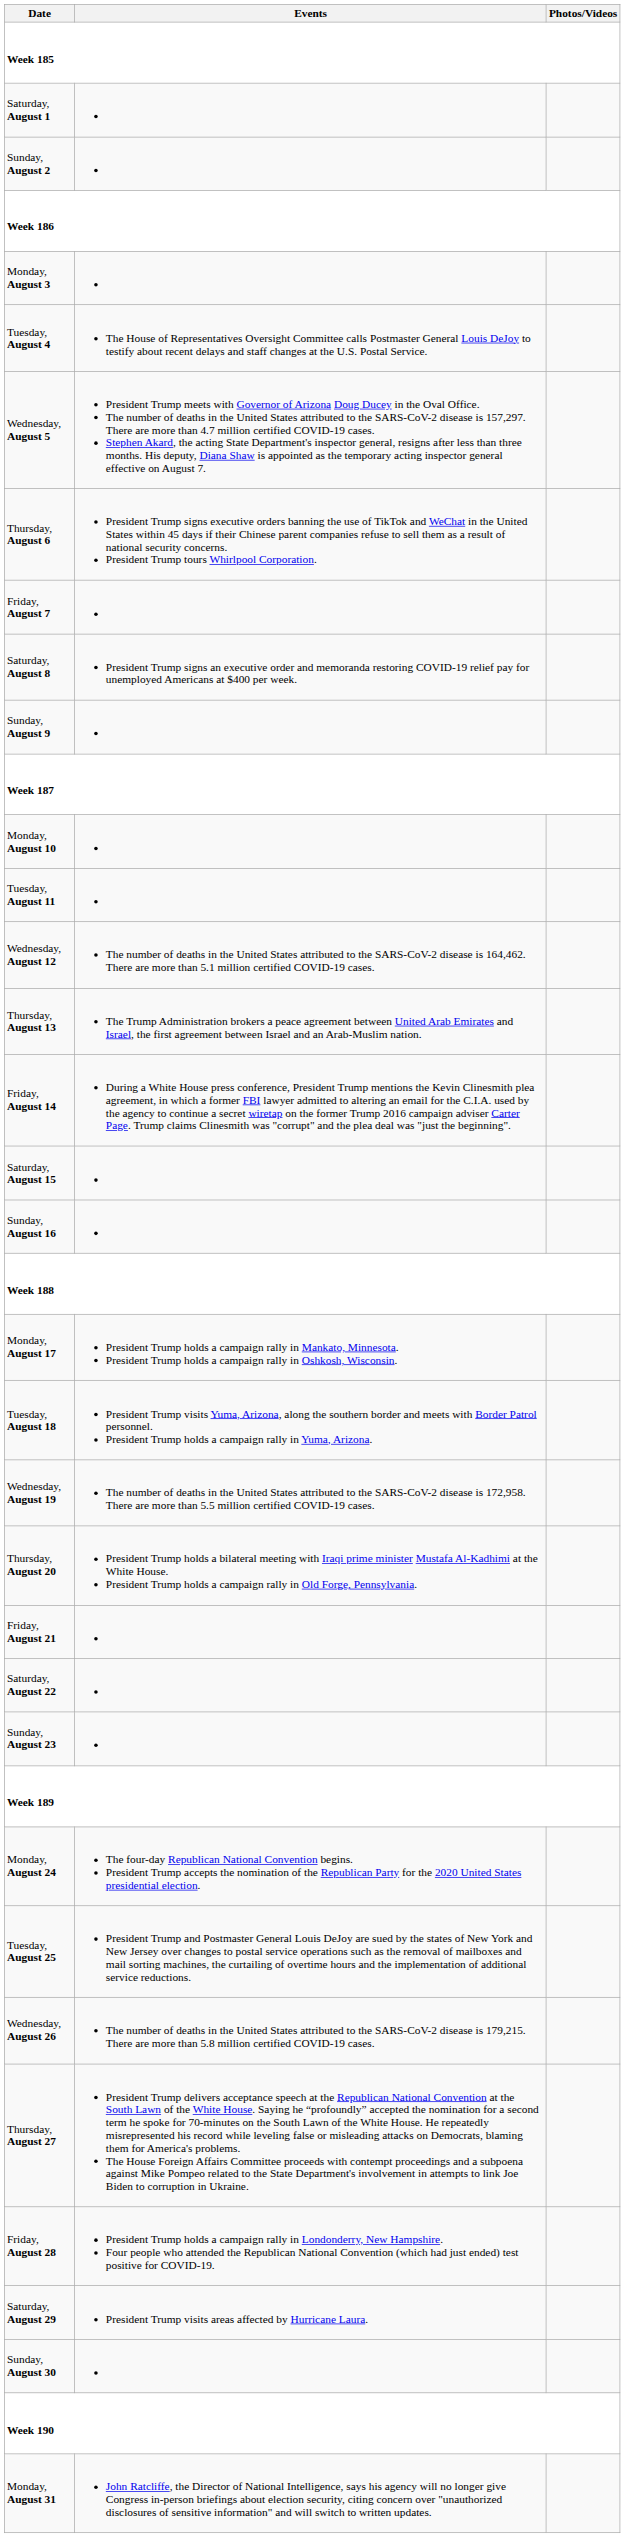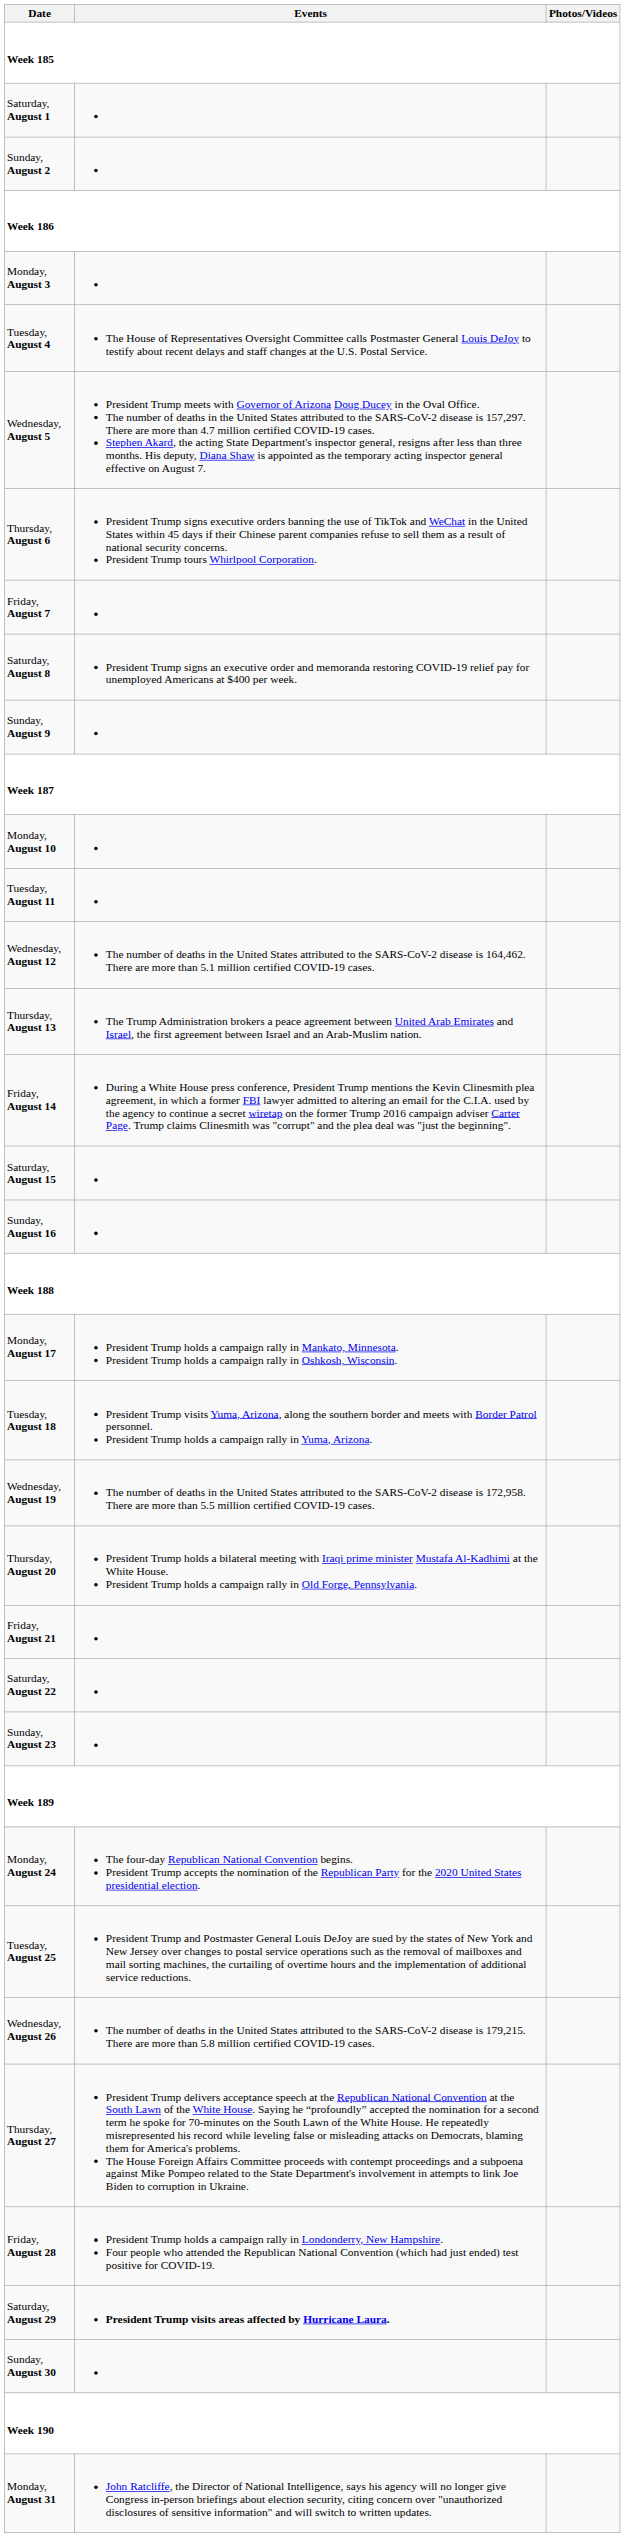(311, 2319) normal -> (311, 2319) bold
